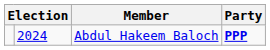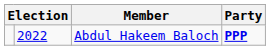(32, 35) 2024 -> (32, 35) 2022
